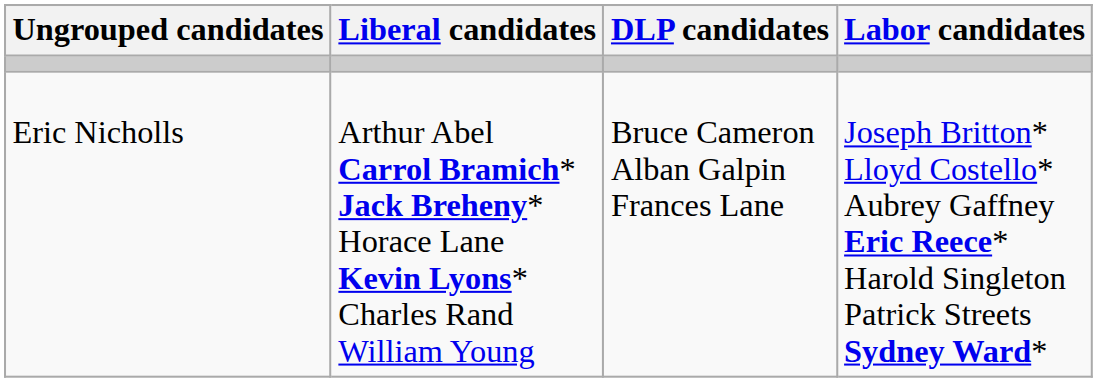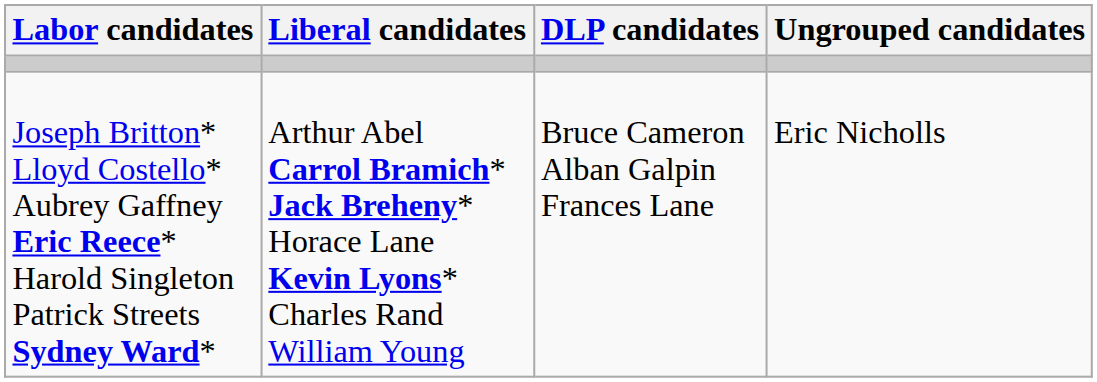columns swapped: (965, 30) <-> (168, 30)
